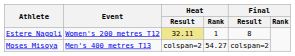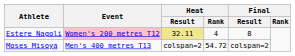(113, 33) no background -> (113, 33) pink background
(216, 33) 1 -> (216, 33) 4
(216, 45) 54.27 -> (216, 45) 54.72
